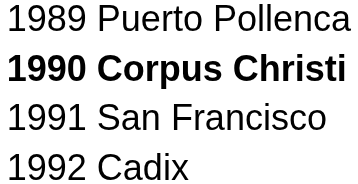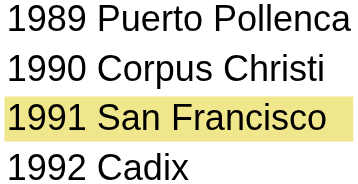(177, 68) bold -> (166, 68) normal
(167, 118) no background -> (167, 118) khaki background
